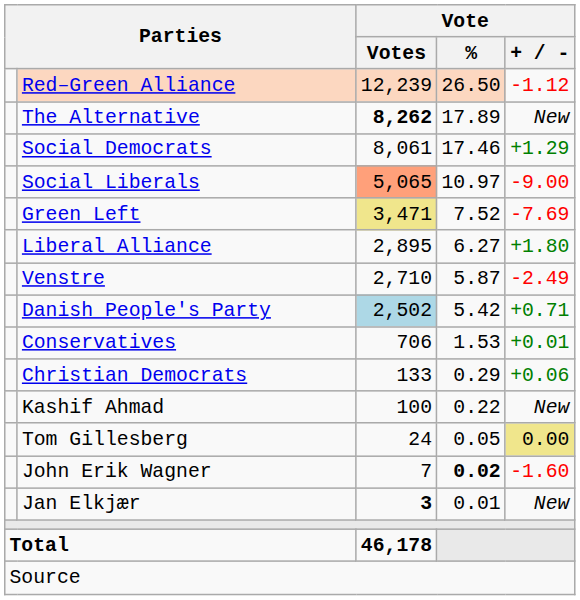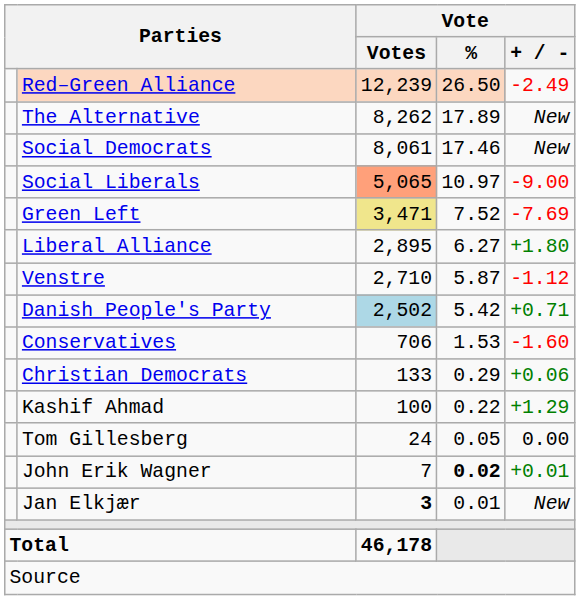(540, 85) -1.12 -> (540, 85) -2.49
(402, 117) bold -> (402, 117) normal
(540, 150) +1.29 -> (552, 150) New
(540, 279) -2.49 -> (540, 279) -1.12
(540, 343) +0.01 -> (540, 343) -1.60
(552, 407) New -> (540, 407) +1.29
(546, 440) khaki background -> (546, 440) no background
(540, 472) -1.60 -> (540, 472) +0.01
